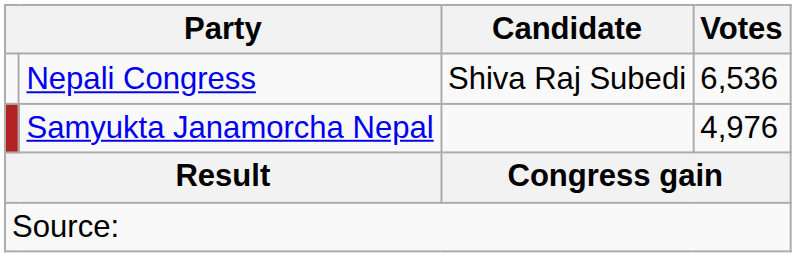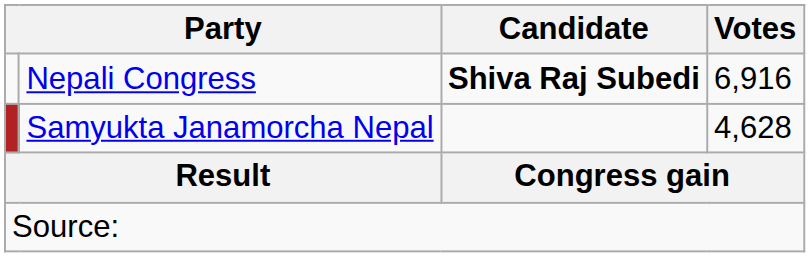(567, 78) normal -> (574, 78) bold
(739, 78) 6,536 -> (753, 78) 6,916
(739, 127) 4,976 -> (753, 127) 4,628
